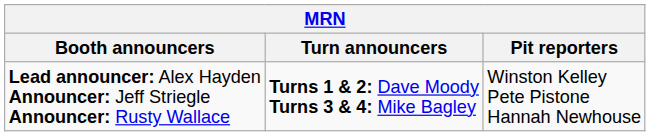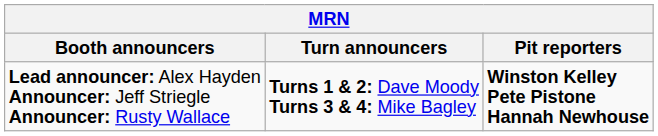(564, 97) normal -> (568, 97) bold
